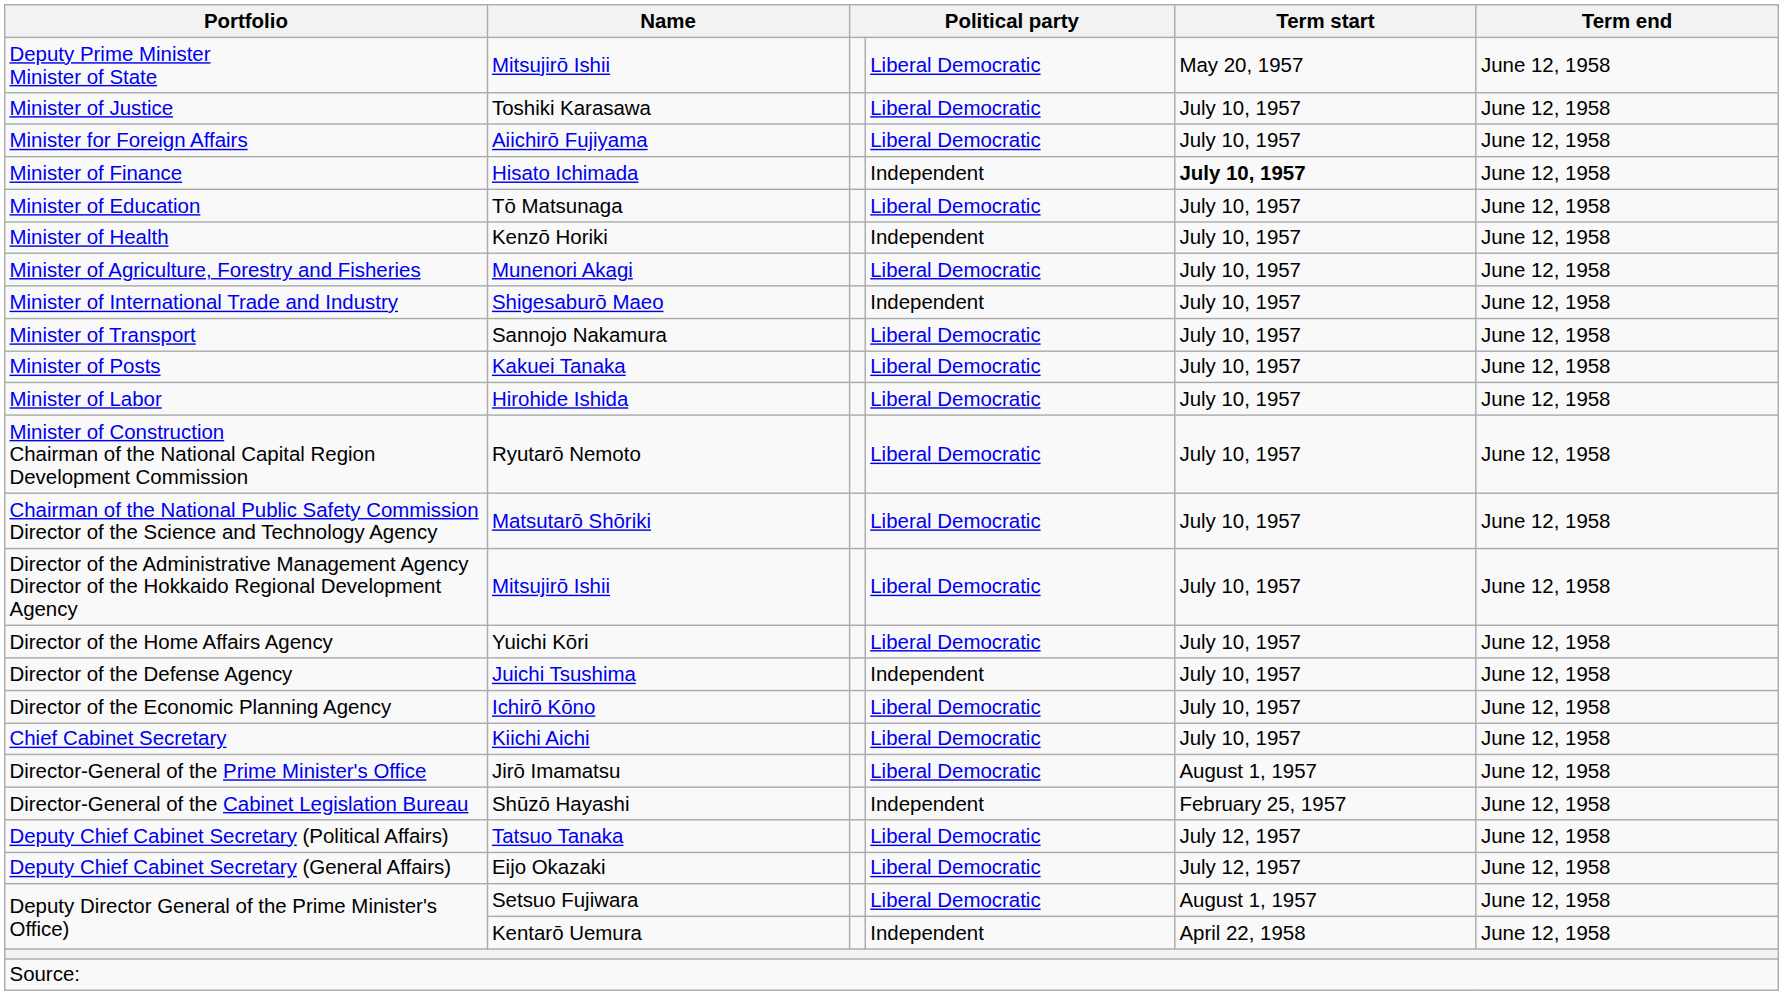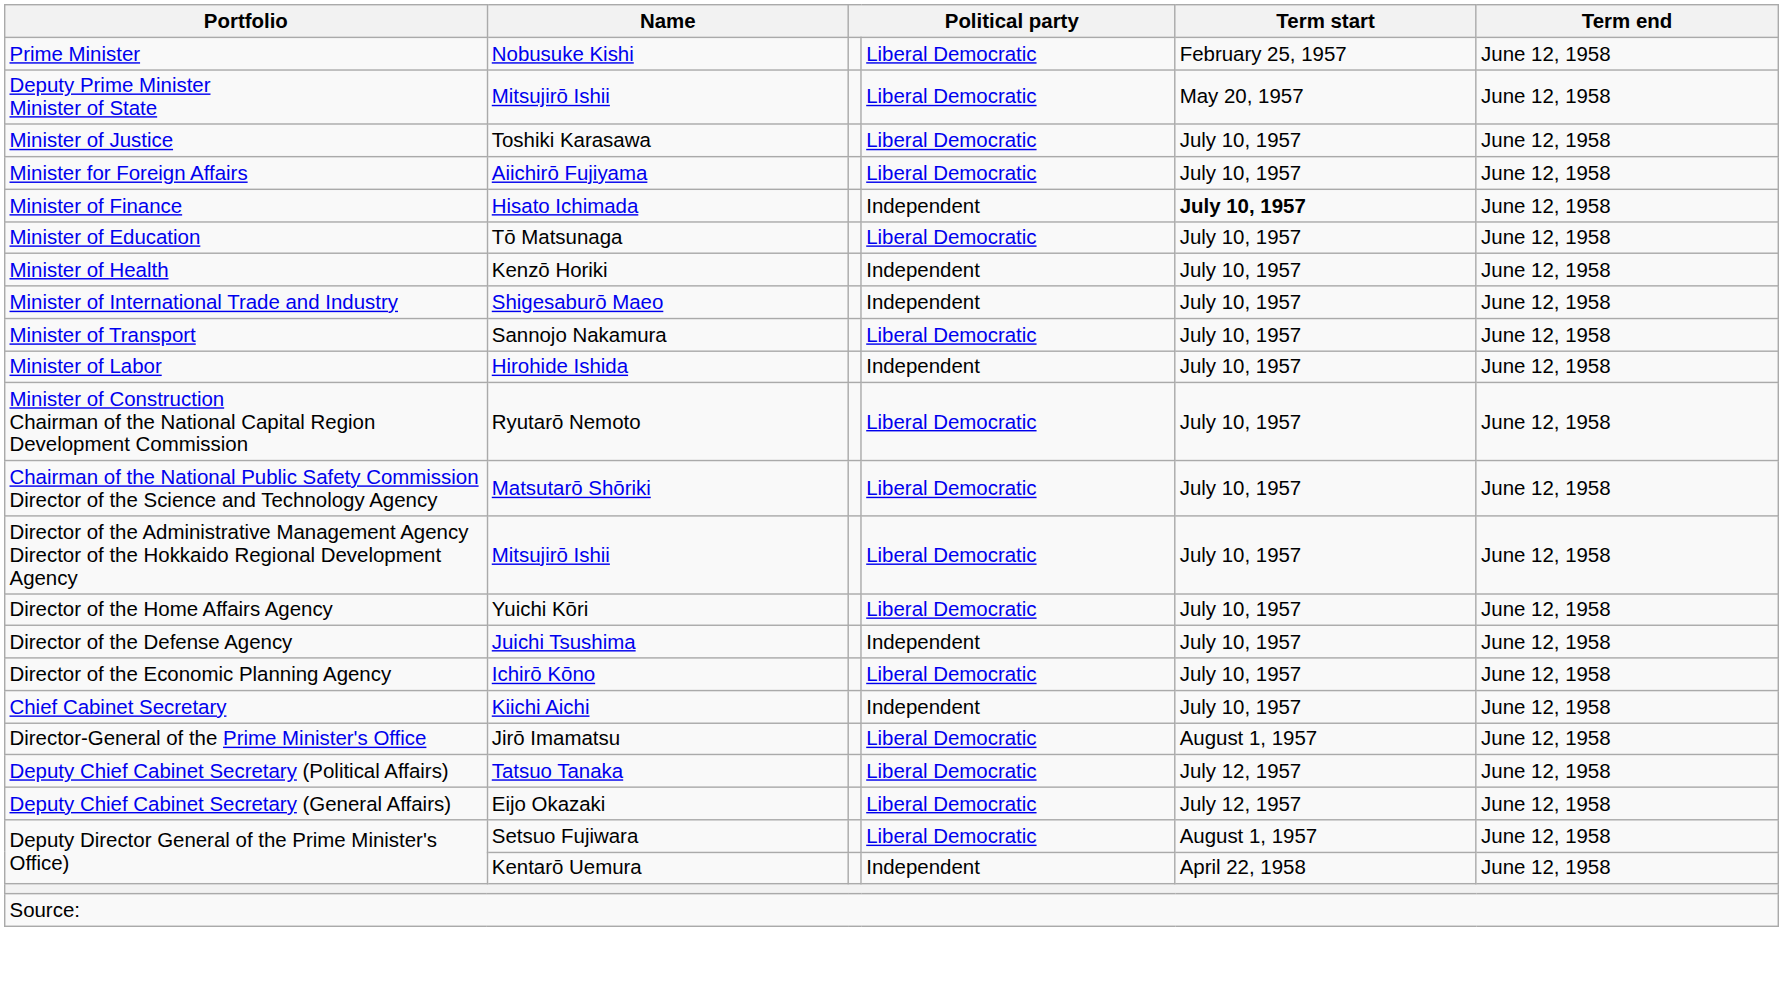+ row: (75, 54)
- row: (215, 270)
- row: (85, 367)
(955, 399) Liberal Democratic -> (923, 367) Independent
(955, 739) Liberal Democratic -> (923, 707) Independent
- row: (239, 804)
